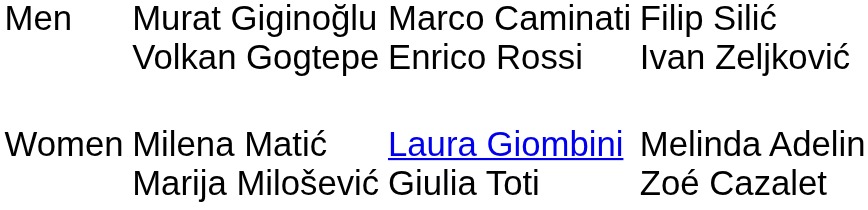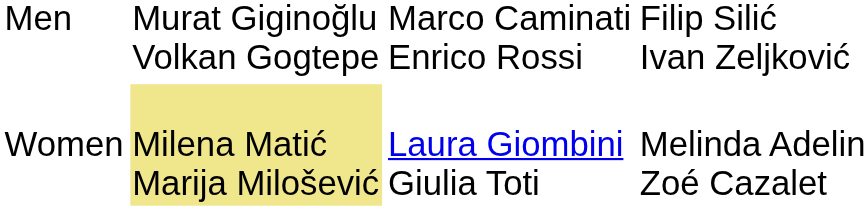(256, 163) no background -> (256, 163) khaki background
